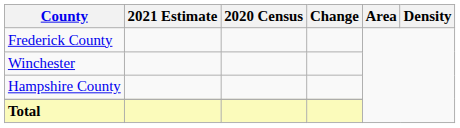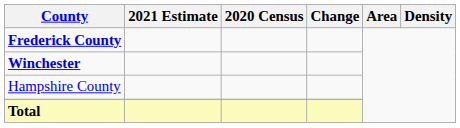(60, 39) normal -> (65, 39) bold
(41, 63) normal -> (44, 63) bold
